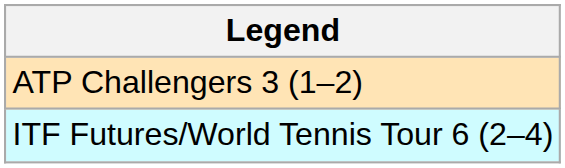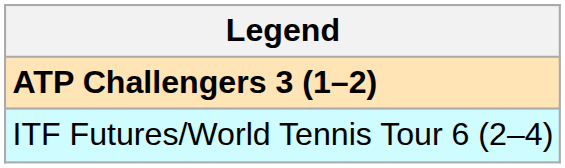(188, 82) normal -> (195, 82) bold
